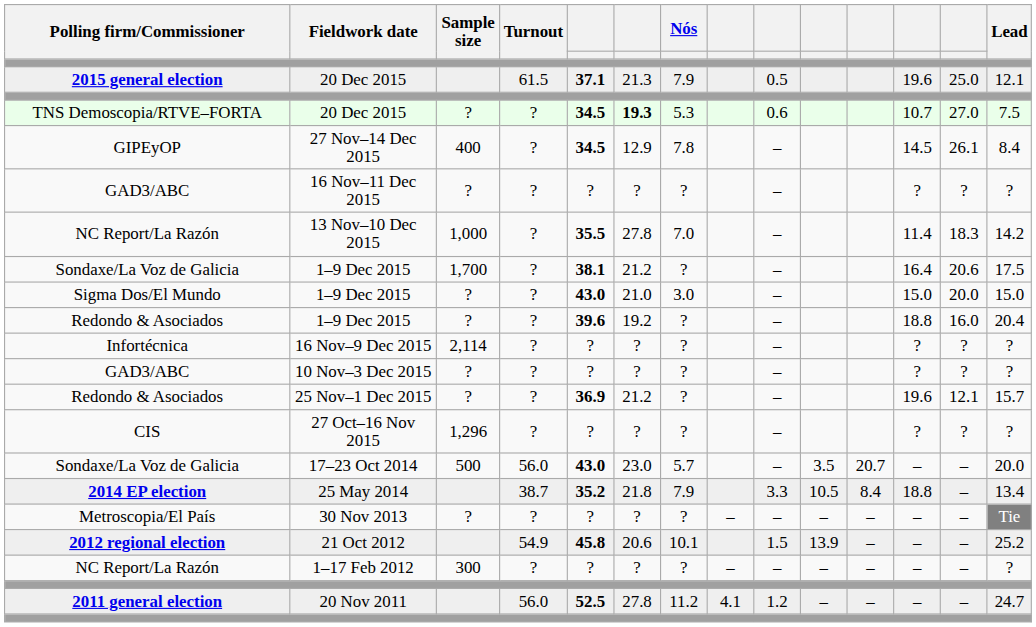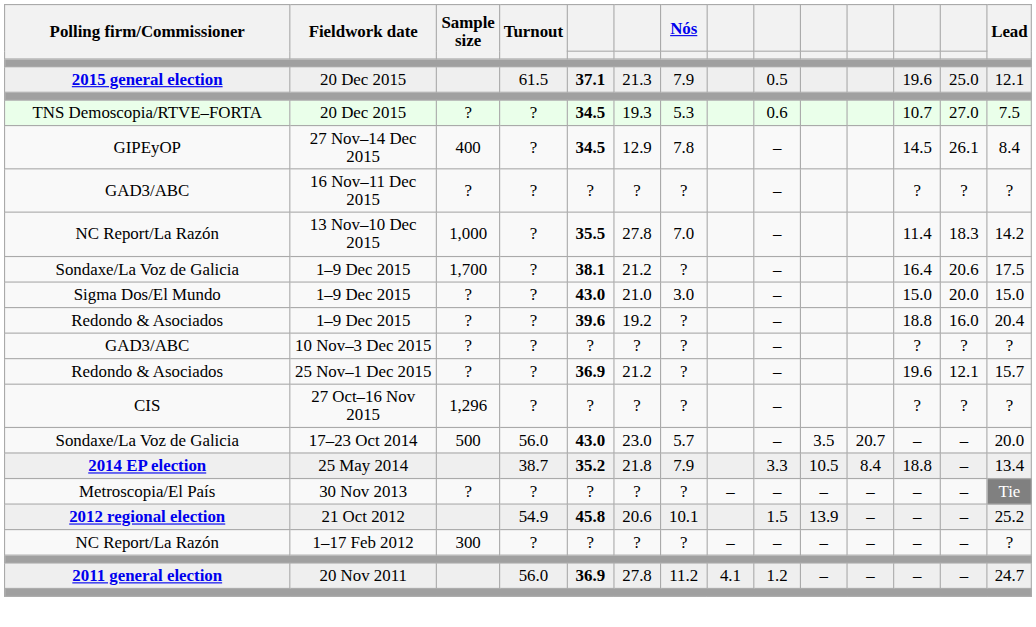(637, 113) bold -> (637, 113) normal
- row: (147, 345)
(590, 601) 52.5 -> (590, 576) 36.9
